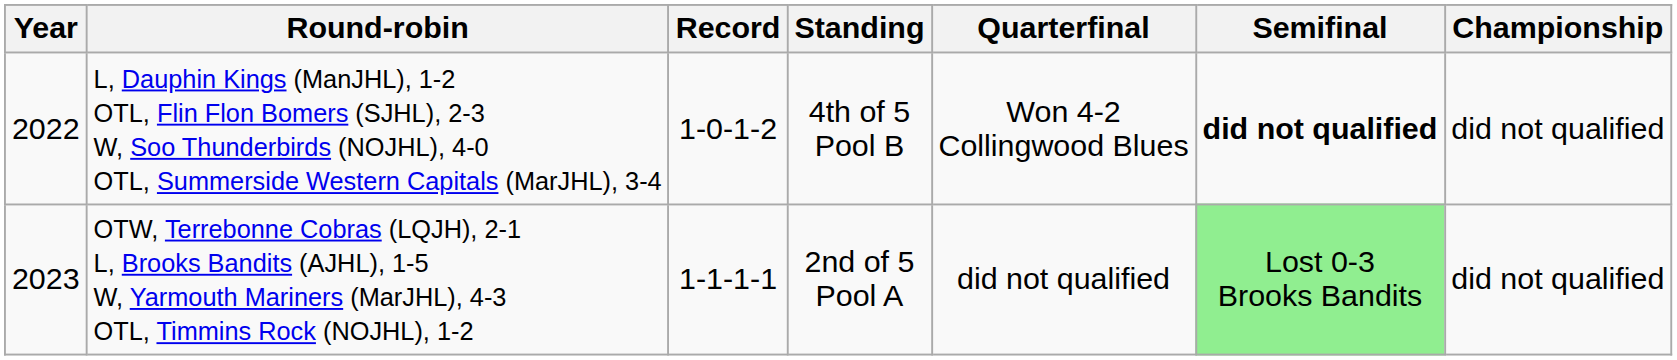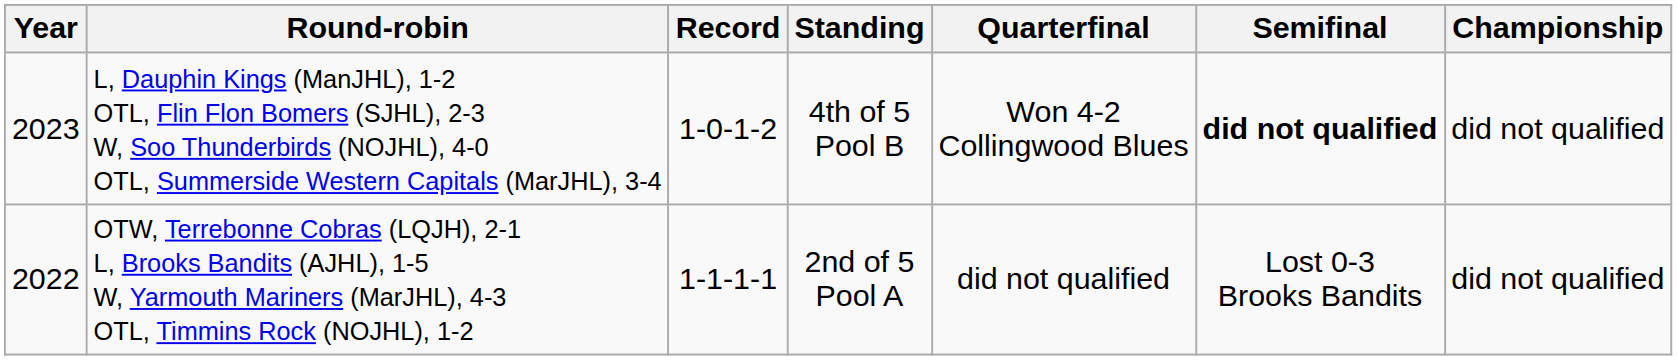(46, 128) 2022 -> (46, 128) 2023
(46, 278) 2023 -> (46, 278) 2022
(1320, 278) lightgreen background -> (1320, 278) no background
